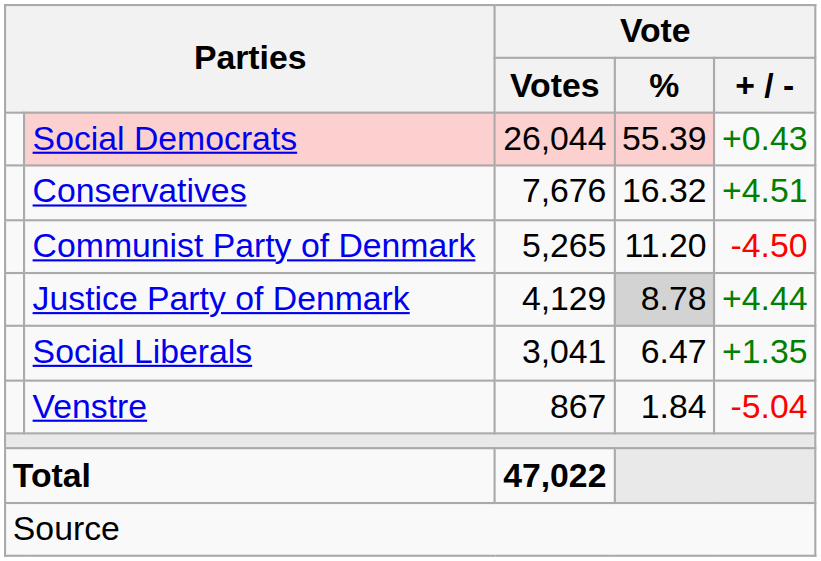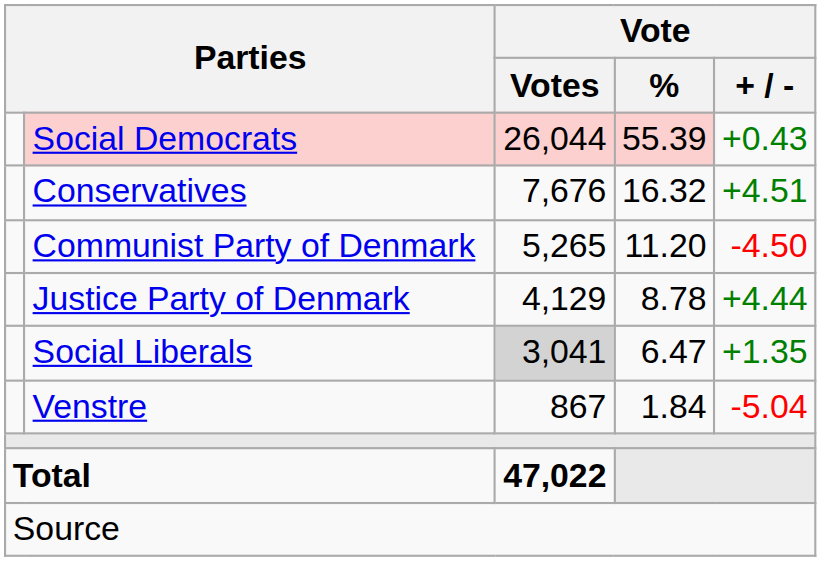(674, 298) lightgrey background -> (674, 298) no background
(564, 352) no background -> (564, 352) lightgrey background
